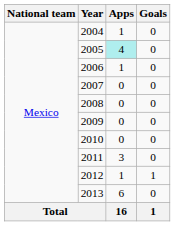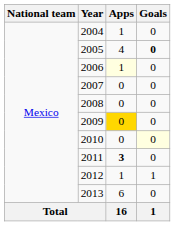(121, 49) paleturquoise background -> (121, 49) no background
(153, 49) normal -> (153, 49) bold
(121, 67) no background -> (121, 67) lightyellow background
(121, 121) no background -> (121, 121) gold background
(153, 139) no background -> (153, 139) lightyellow background
(121, 157) normal -> (121, 157) bold
